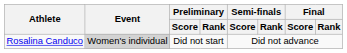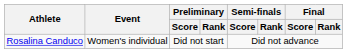(127, 42) lightgrey background -> (127, 42) no background
